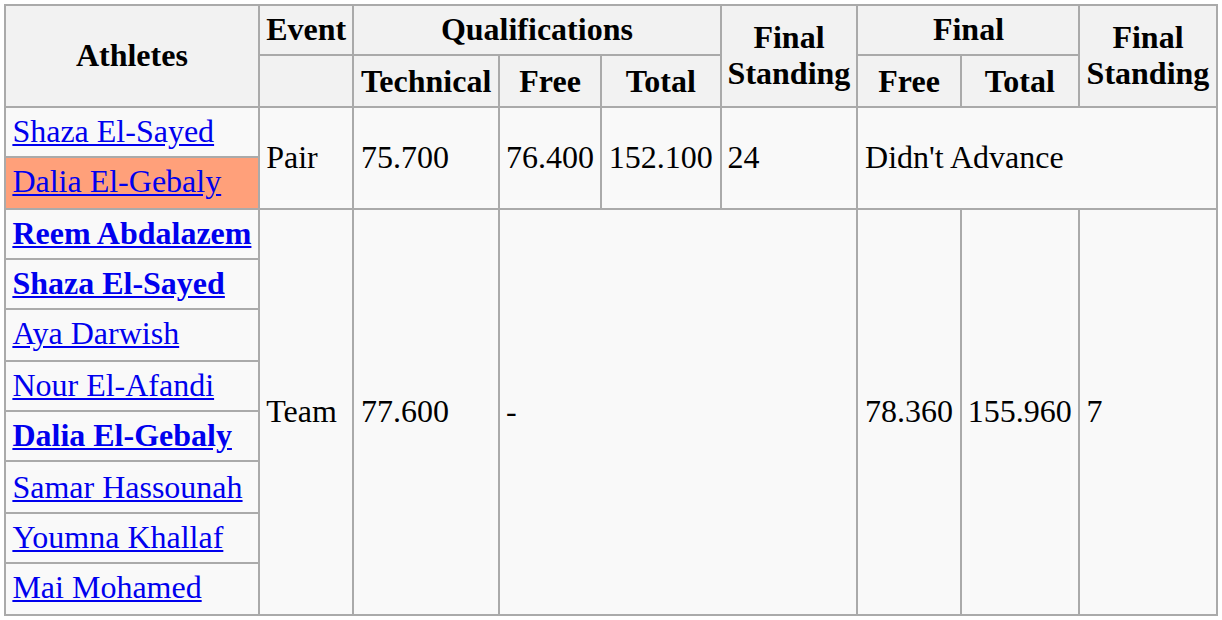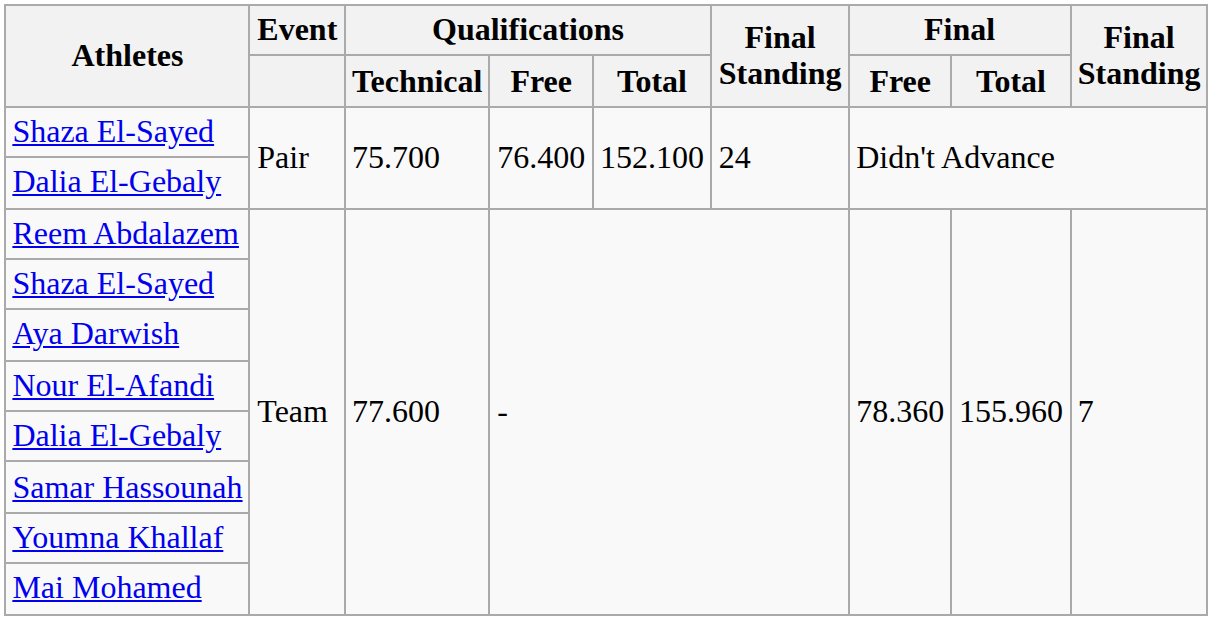(117, 182) lightsalmon background -> (117, 182) no background
(132, 232) bold -> (126, 232) normal
(119, 283) bold -> (113, 283) normal
(122, 435) bold -> (117, 435) normal
